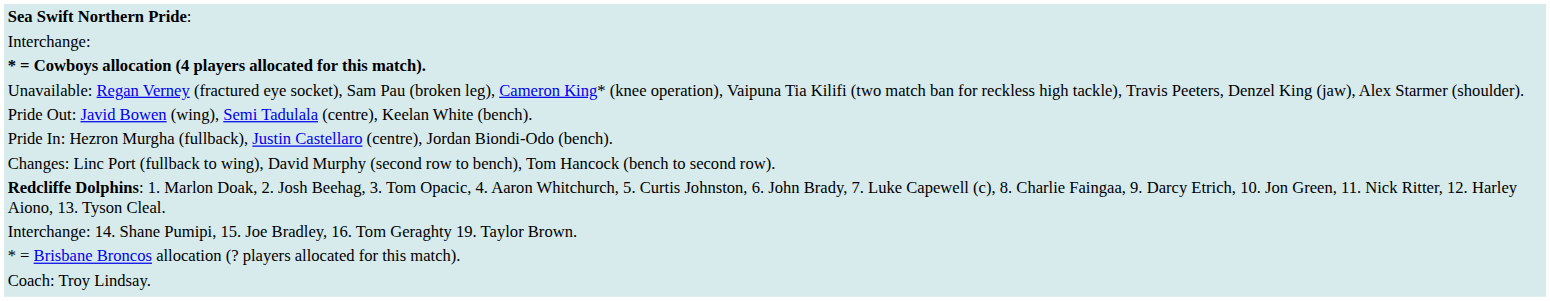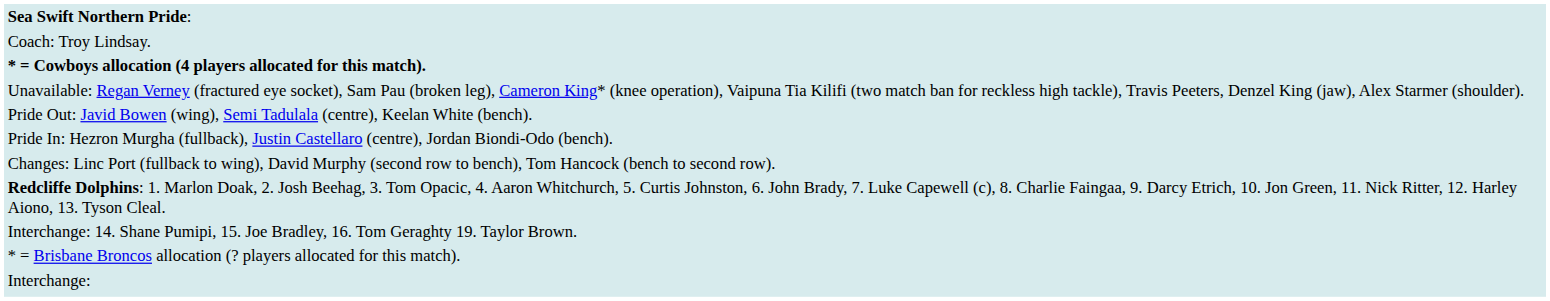(49, 41) Interchange: -> (79, 41) Coach: Troy Lindsay.
(79, 280) Coach: Troy Lindsay. -> (49, 280) Interchange:
